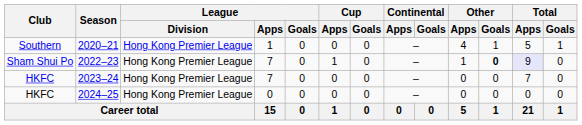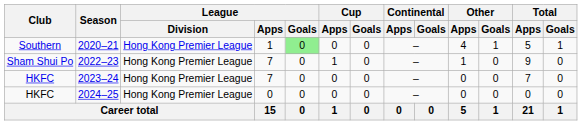(302, 45) no background -> (302, 45) lightgreen background
(496, 62) bold -> (496, 62) normal
(528, 62) lavender background -> (528, 62) no background
